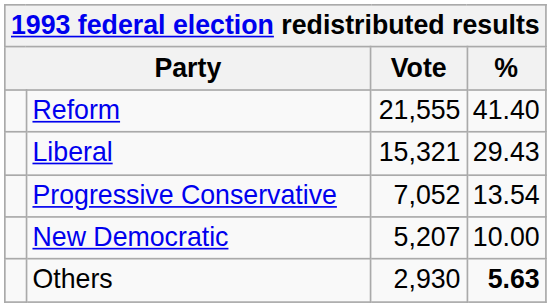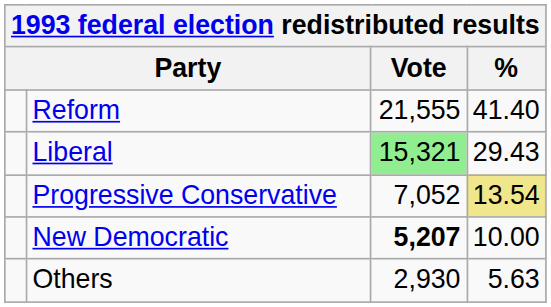(420, 152) no background -> (420, 152) lightgreen background
(506, 195) no background -> (506, 195) khaki background
(427, 237) normal -> (427, 237) bold
(514, 279) bold -> (514, 279) normal
